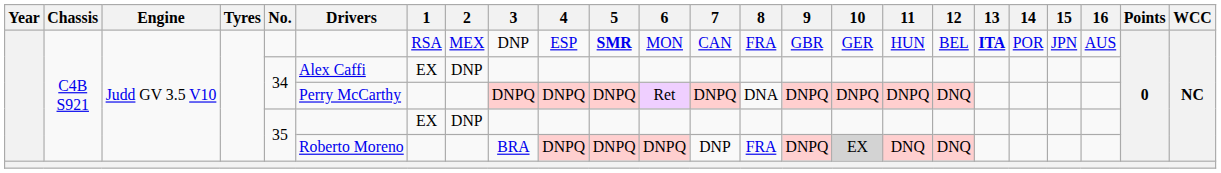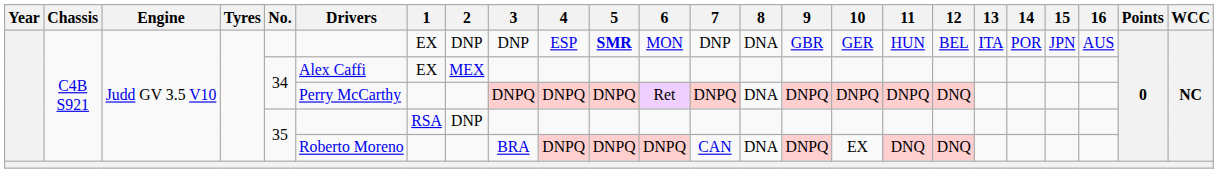(427, 43) RSA -> (427, 43) EX
(467, 43) MEX -> (467, 43) DNP
(715, 43) CAN -> (715, 43) DNP
(761, 43) FRA -> (761, 43) DNA
(992, 43) bold -> (991, 43) normal
(467, 69) DNP -> (467, 69) MEX
(427, 121) EX -> (427, 121) RSA
(715, 147) DNP -> (715, 147) CAN
(761, 147) FRA -> (761, 147) DNA
(857, 147) lightgrey background -> (857, 147) no background
